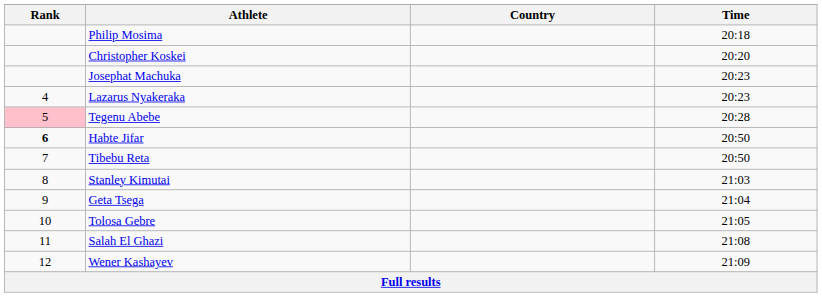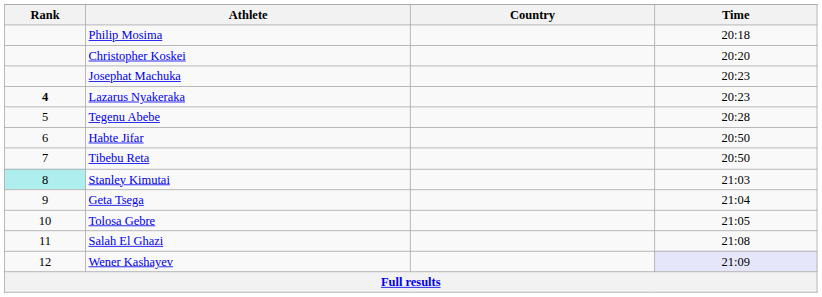(45, 97) normal -> (45, 97) bold
(45, 117) pink background -> (45, 117) no background
(45, 138) bold -> (45, 138) normal
(45, 179) no background -> (45, 179) paleturquoise background
(736, 261) no background -> (736, 261) lavender background
